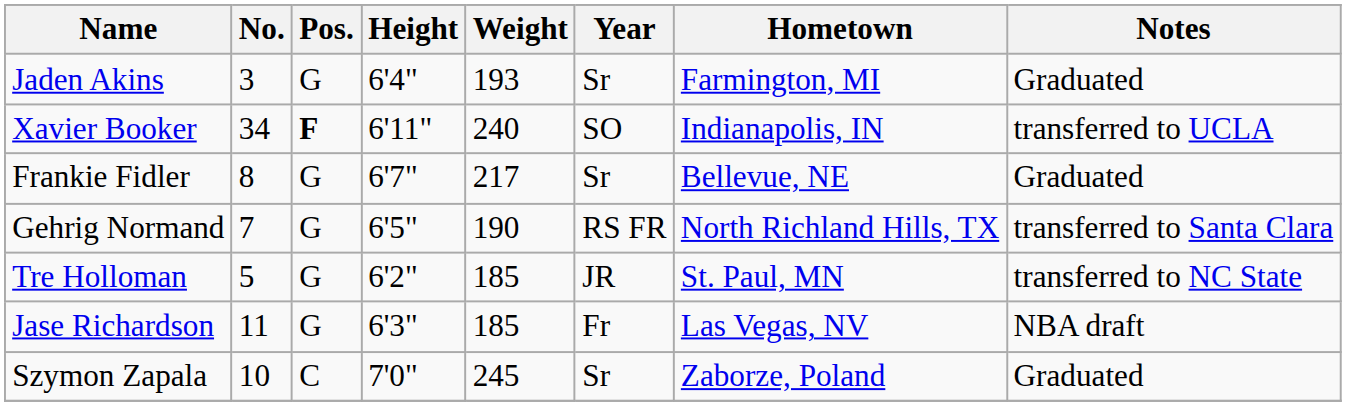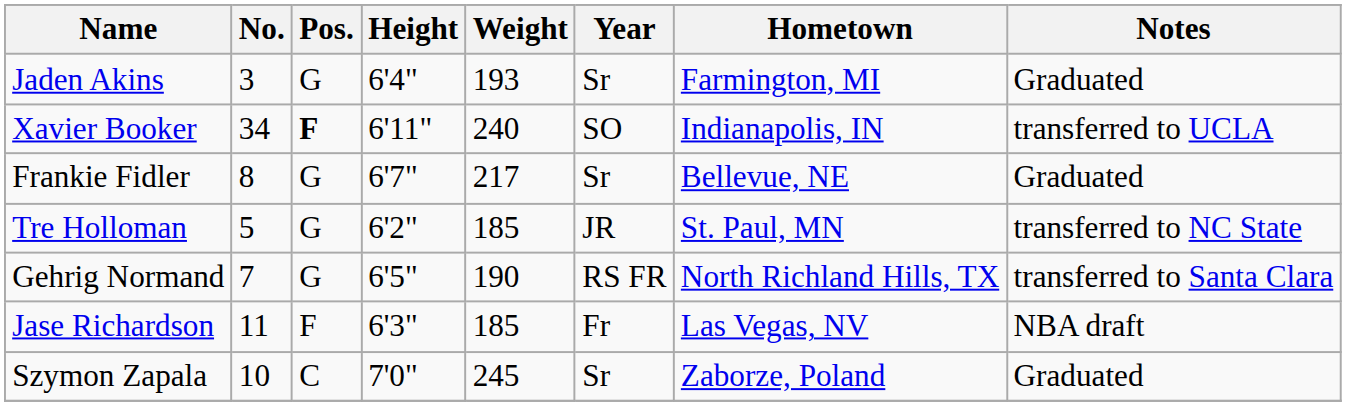rows swapped: (100, 276) <-> (118, 227)
(310, 326) G -> (308, 326) F
